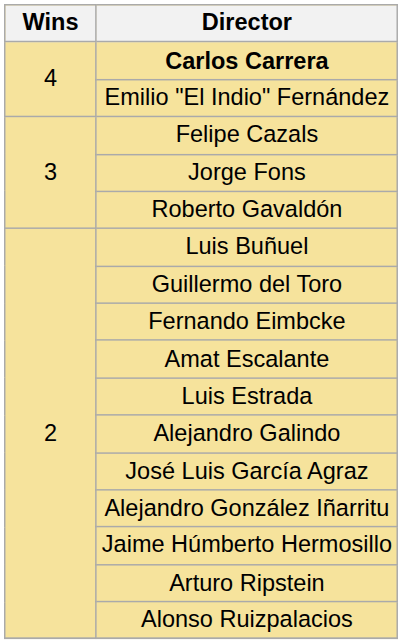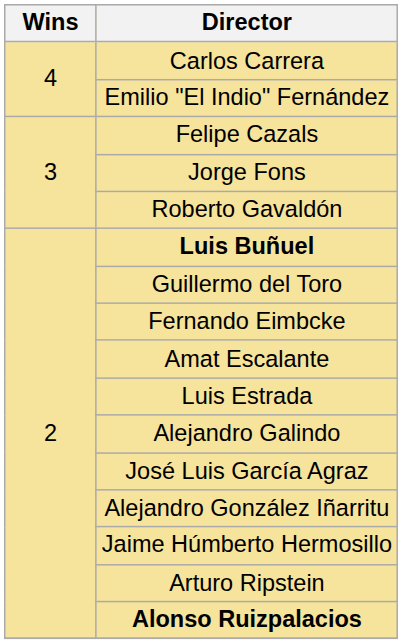(247, 60) bold -> (247, 60) normal
(247, 246) normal -> (247, 246) bold
(247, 619) normal -> (247, 619) bold
